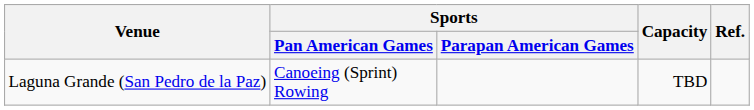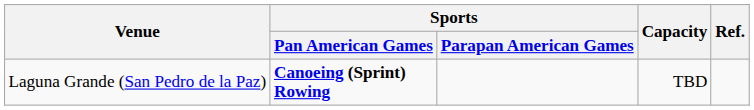(336, 82) normal -> (340, 82) bold
